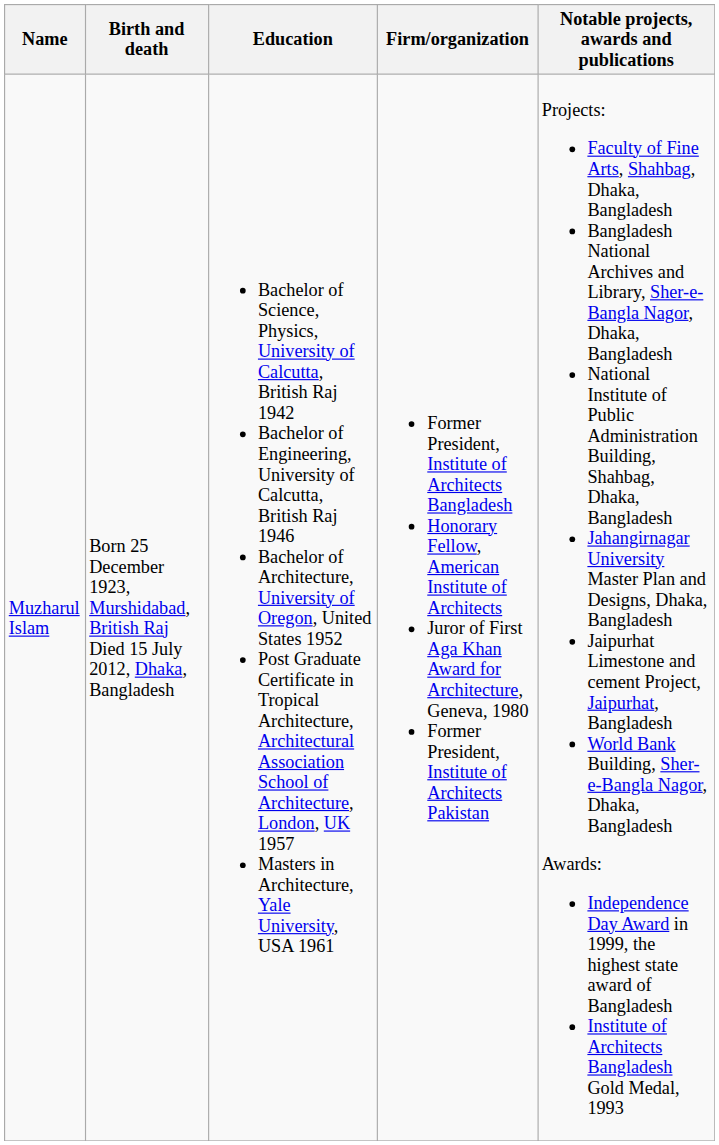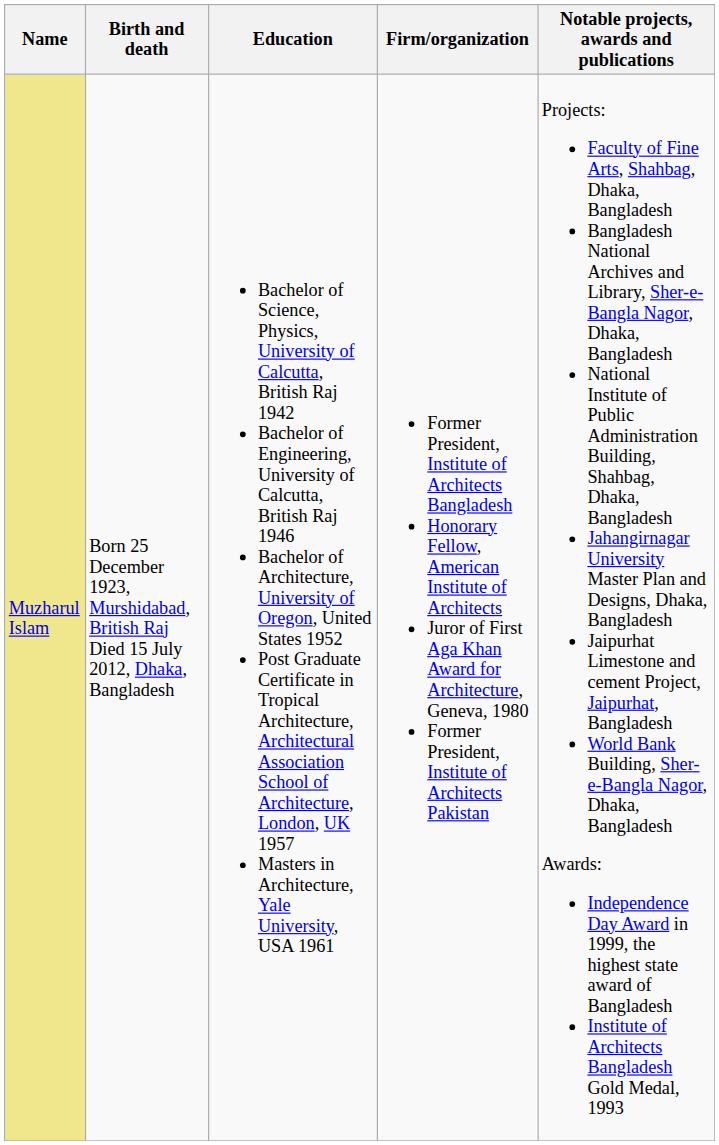(44, 617) no background -> (44, 617) khaki background
